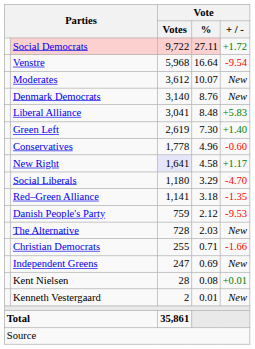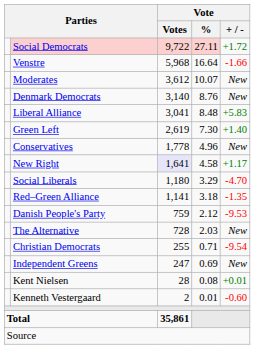(236, 63) -9.54 -> (236, 63) -1.66
(236, 146) -0.60 -> (238, 146) New
(236, 247) -1.66 -> (236, 247) -9.54
(238, 297) New -> (236, 297) -0.60
